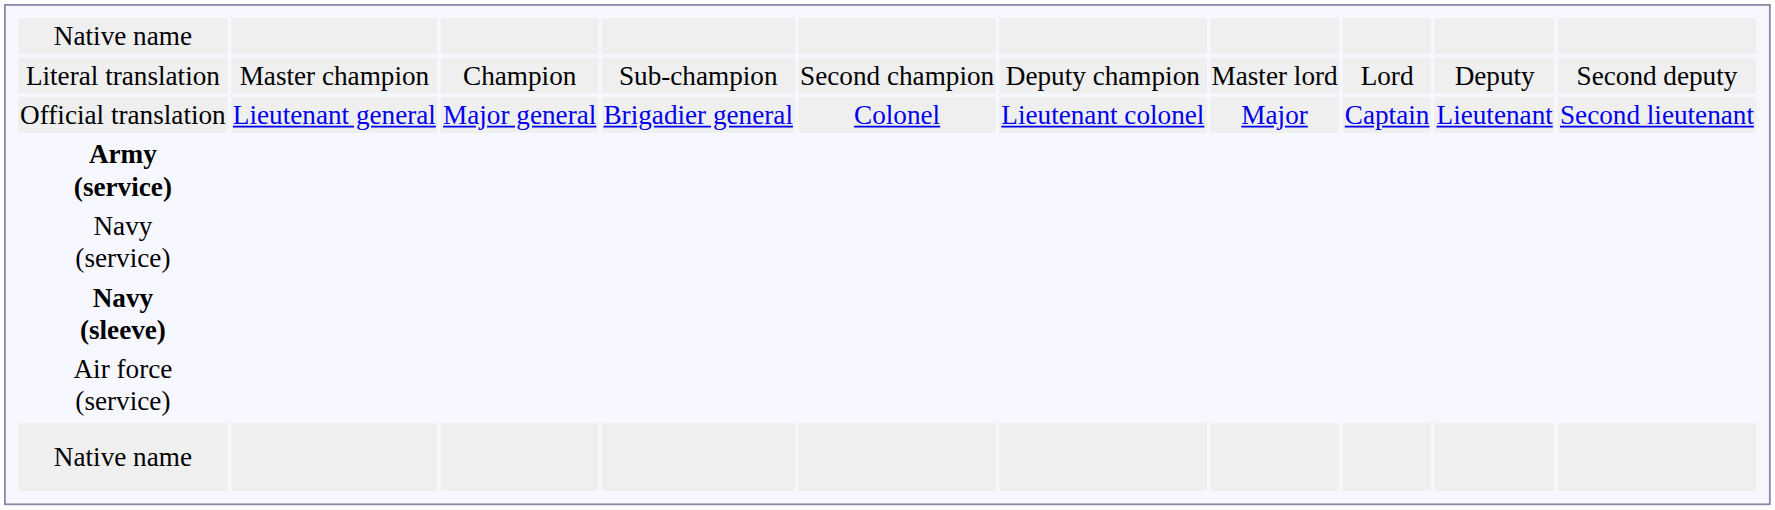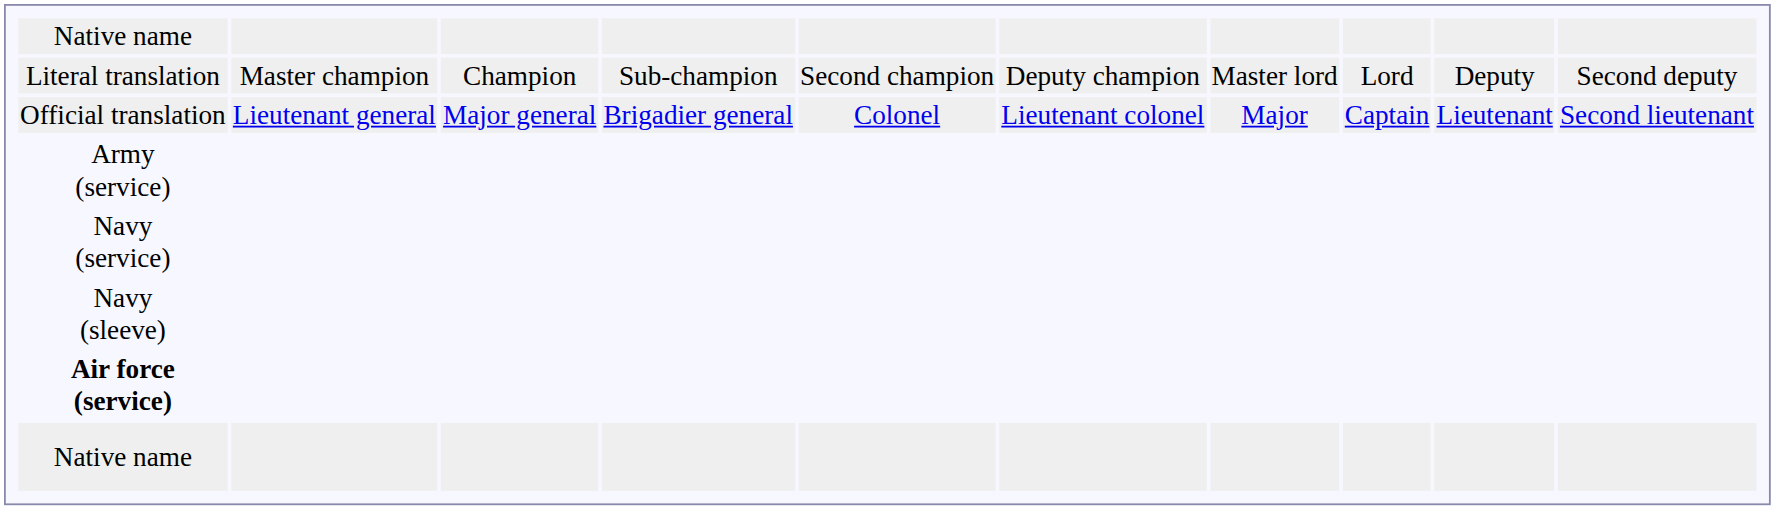(123, 170) bold -> (123, 170) normal
(123, 313) bold -> (123, 313) normal
(123, 384) normal -> (123, 384) bold
